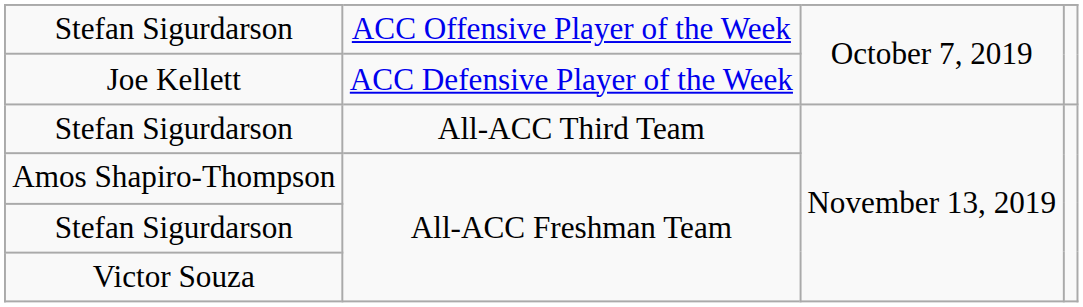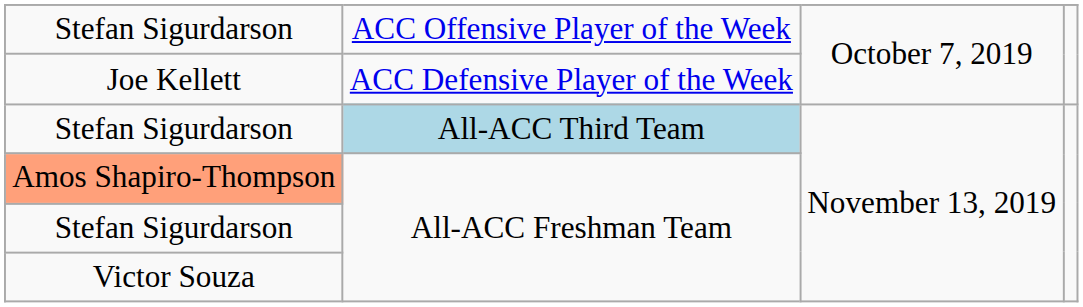(571, 128) no background -> (571, 128) lightblue background
(174, 177) no background -> (174, 177) lightsalmon background
